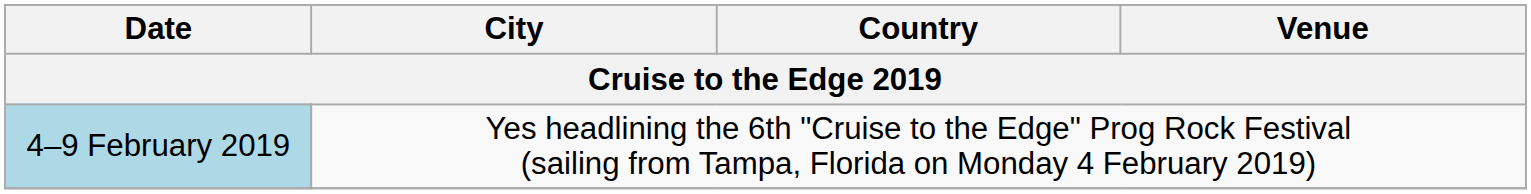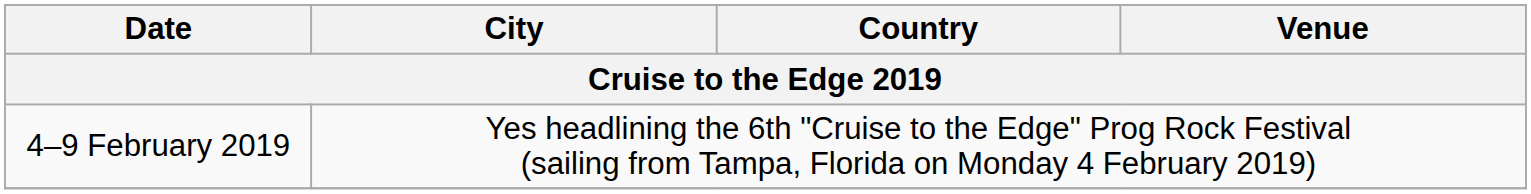(158, 145) lightblue background -> (158, 145) no background
